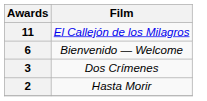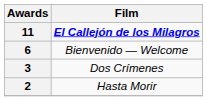(122, 31) normal -> (127, 31) bold
